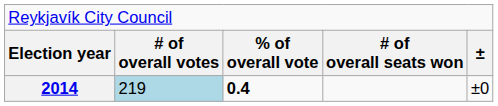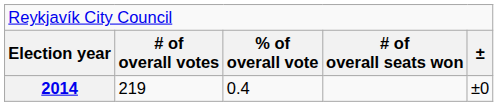(132, 88) lightblue background -> (132, 88) no background
(238, 88) bold -> (238, 88) normal
